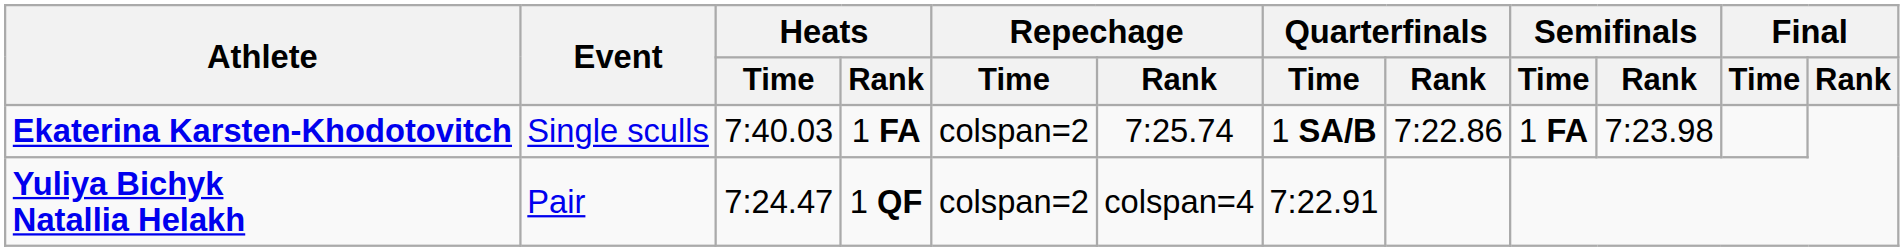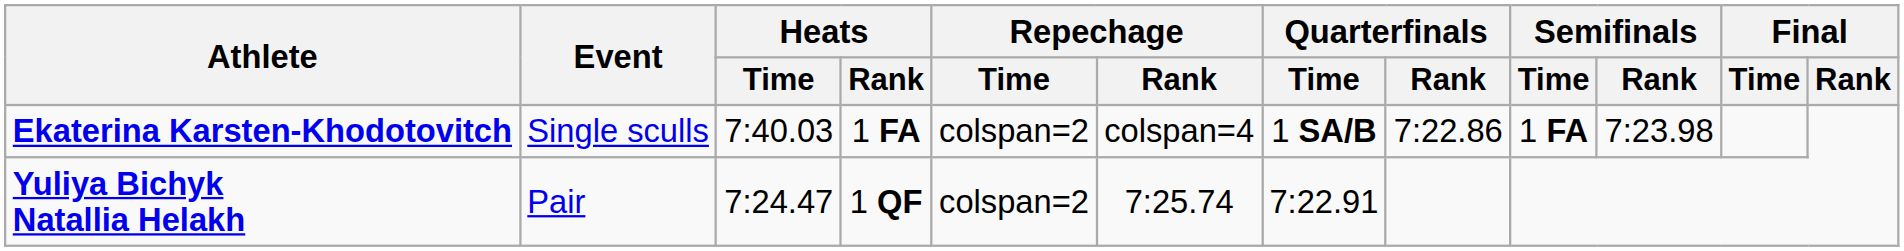(1179, 132) 7:25.74 -> (1179, 132) colspan=4
(1179, 202) colspan=4 -> (1179, 202) 7:25.74
